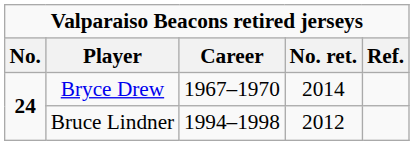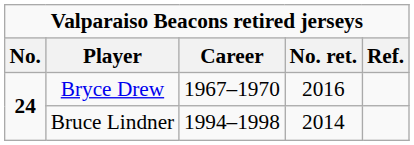(323, 88) 2014 -> (323, 88) 2016
(323, 122) 2012 -> (323, 122) 2014
